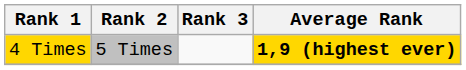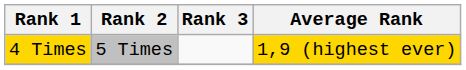(357, 50) bold -> (357, 50) normal
